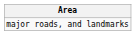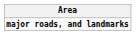(68, 24) normal -> (68, 24) bold
